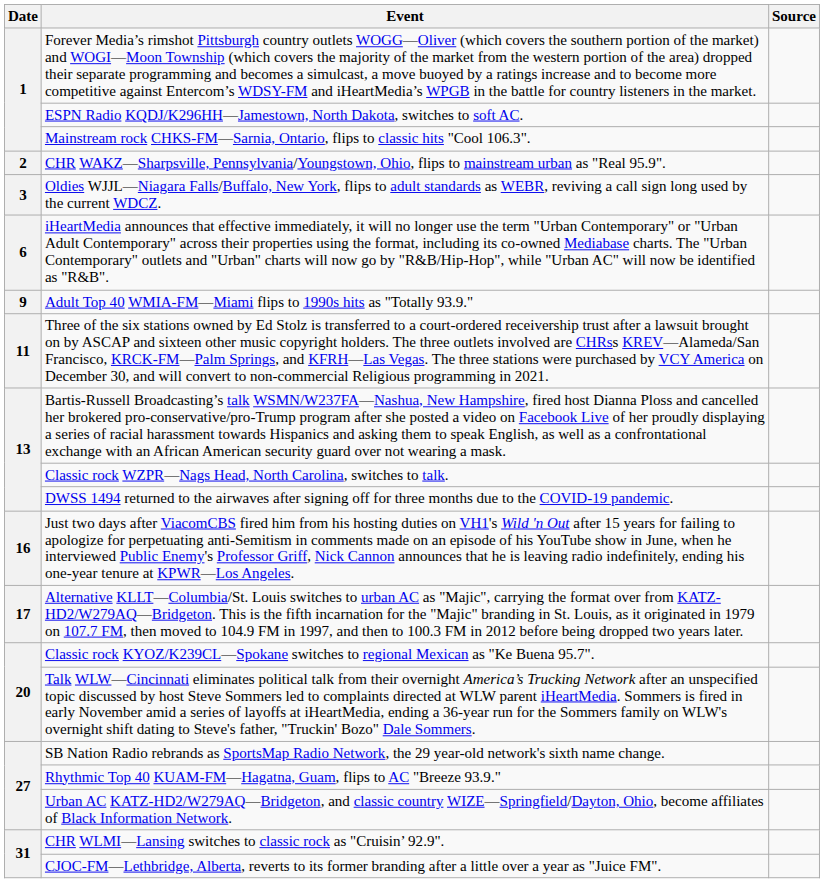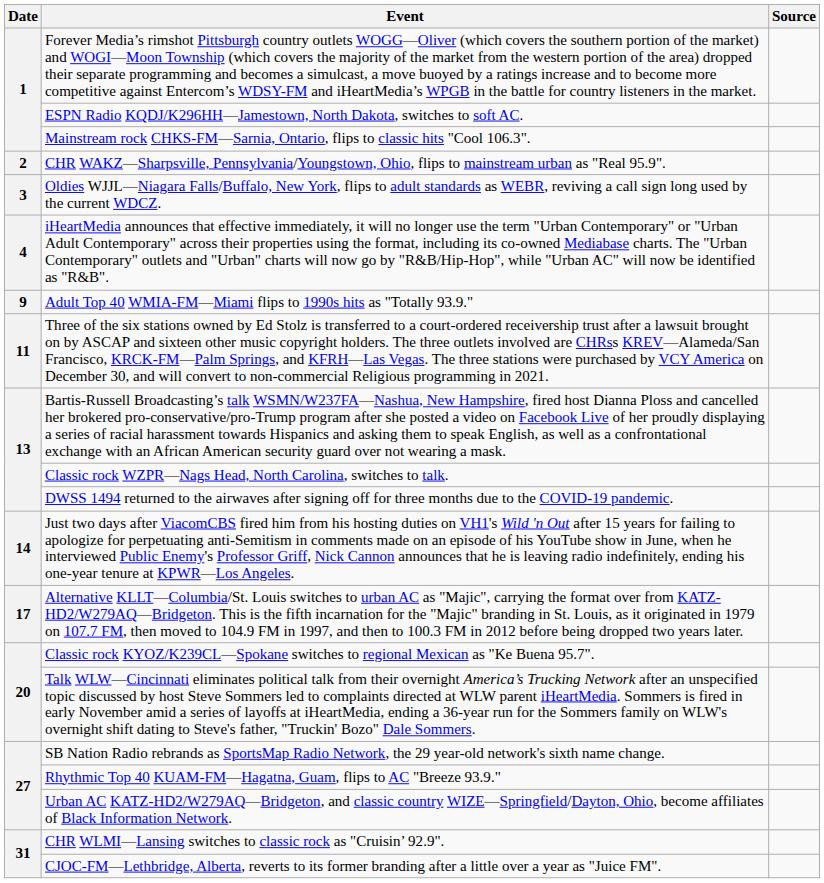(23, 252) 6 -> (23, 252) 4
(23, 547) 16 -> (23, 547) 14
